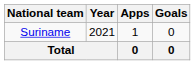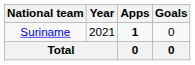(135, 32) normal -> (135, 32) bold
